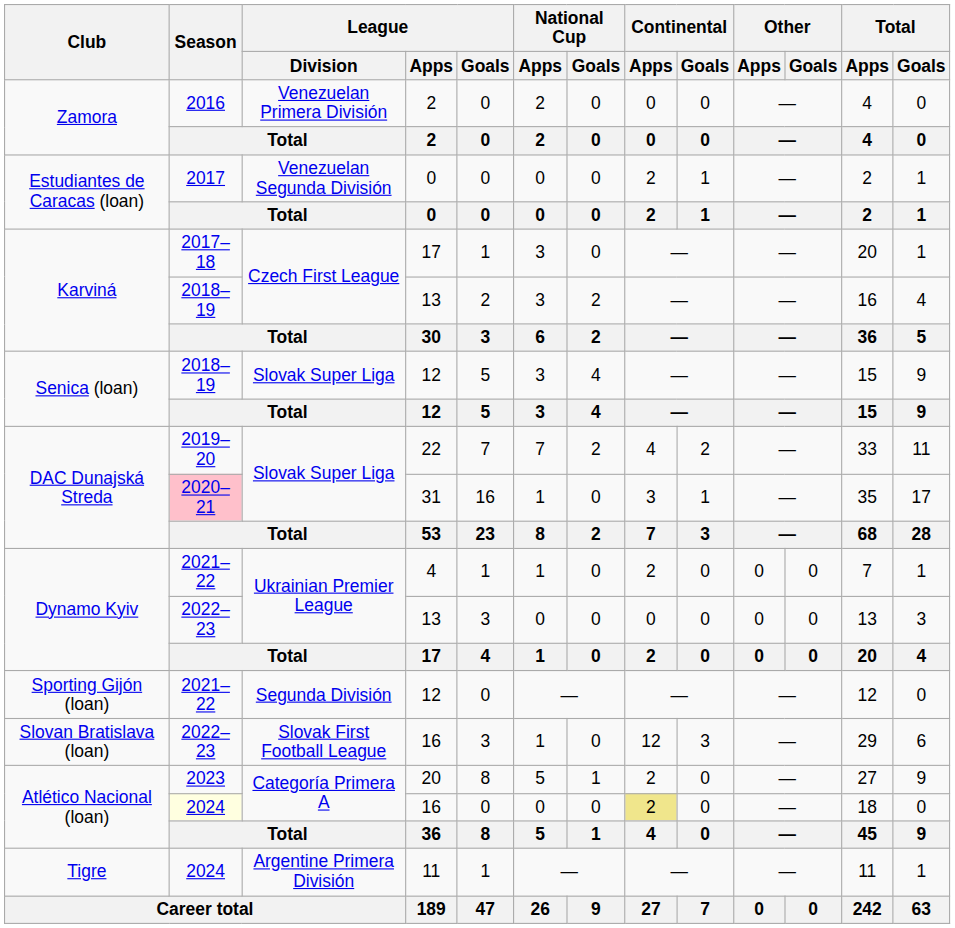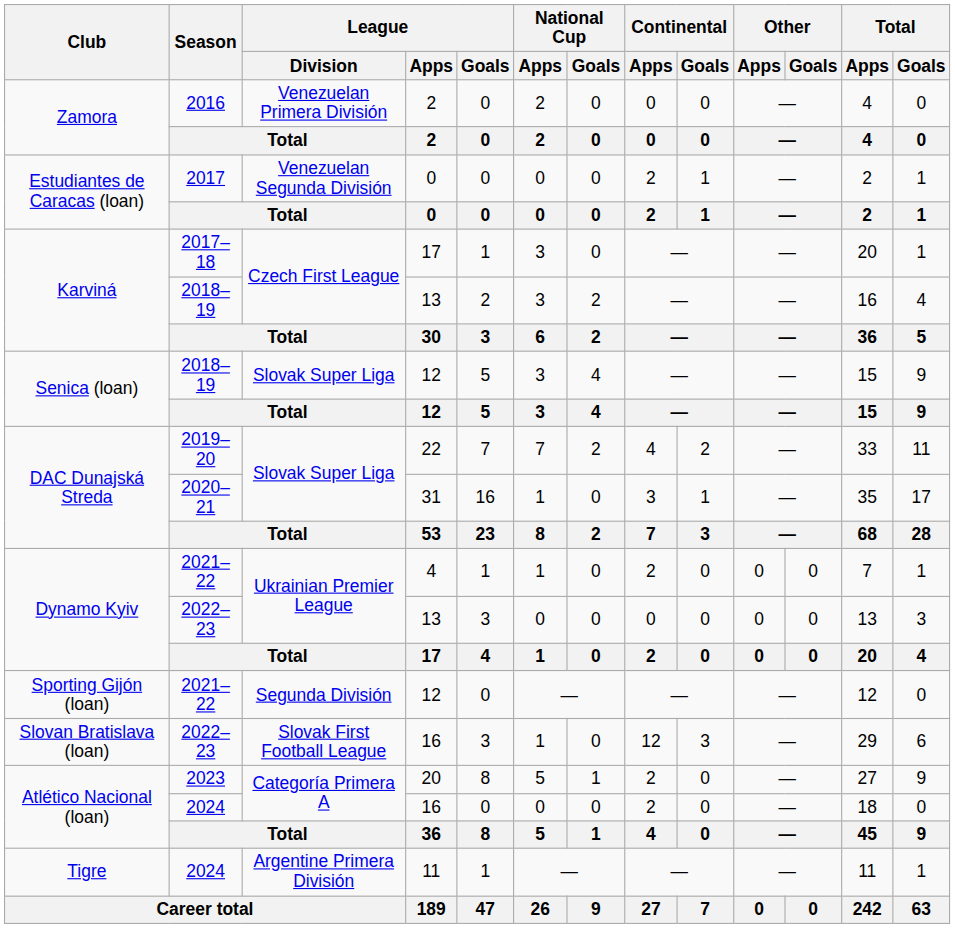(206, 497) pink background -> (206, 497) no background
(206, 806) lightyellow background -> (206, 806) no background
(651, 806) khaki background -> (651, 806) no background
